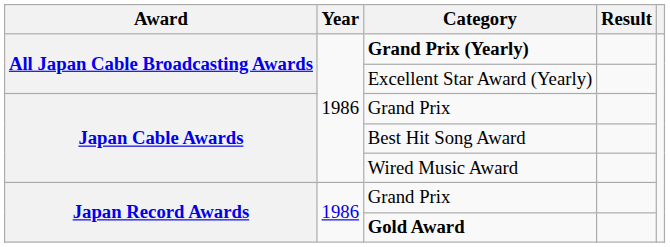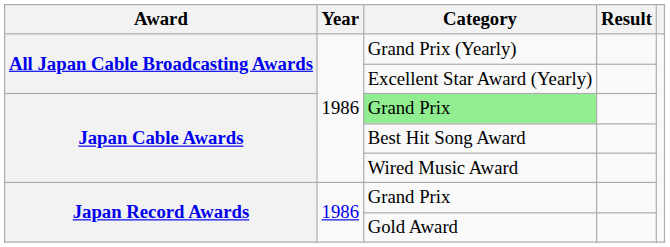(448, 49) bold -> (442, 49) normal
(409, 108) no background -> (409, 108) lightgreen background
(416, 227) bold -> (413, 227) normal
